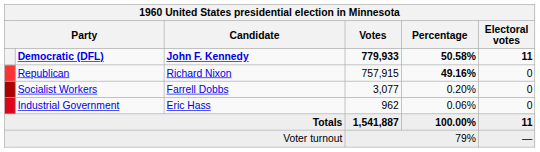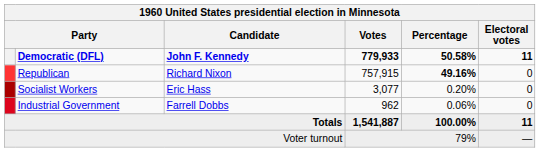(198, 90) Farrell Dobbs -> (189, 90) Eric Hass
(189, 106) Eric Hass -> (198, 106) Farrell Dobbs
